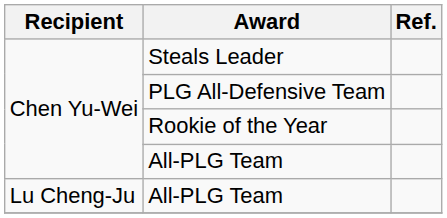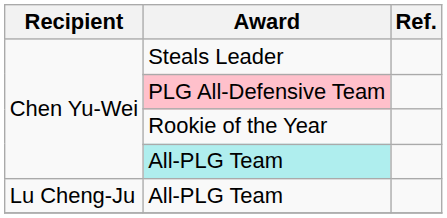(267, 91) no background -> (267, 91) pink background
(216, 160) no background -> (216, 160) paleturquoise background
